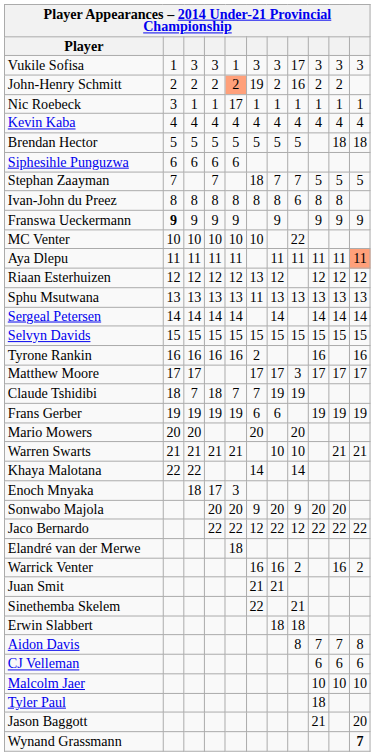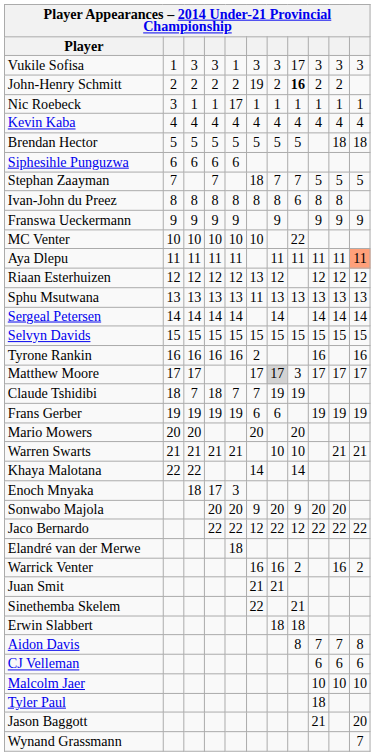(236, 85) lightsalmon background -> (236, 85) no background
(298, 85) normal -> (298, 85) bold
(174, 220) bold -> (174, 220) normal
(277, 374) no background -> (277, 374) lightgrey background
(360, 741) bold -> (360, 741) normal
